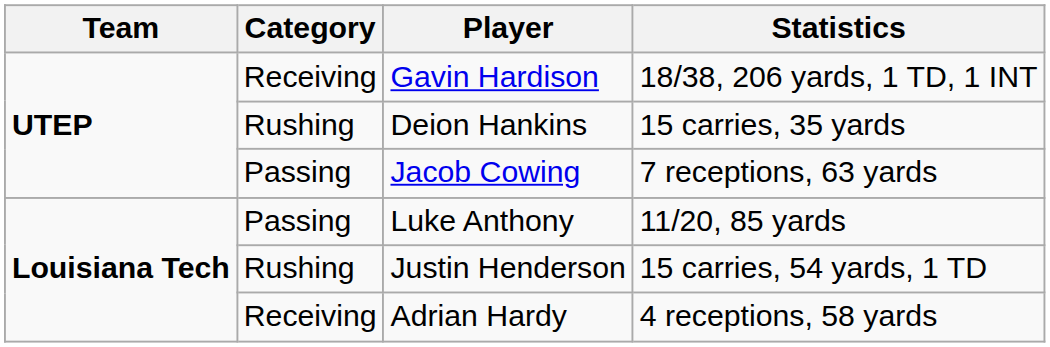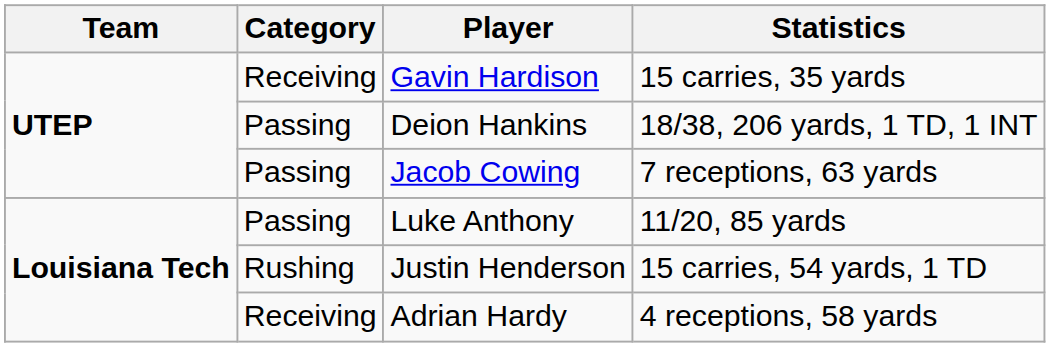(839, 76) 18/38, 206 yards, 1 TD, 1 INT -> (773, 76) 15 carries, 35 yards
(299, 124) Rushing -> (298, 124) Passing
(773, 124) 15 carries, 35 yards -> (839, 124) 18/38, 206 yards, 1 TD, 1 INT
